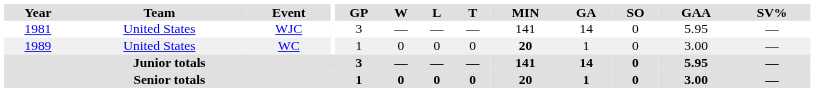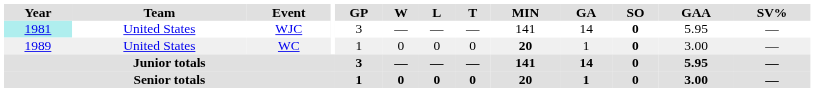(38, 29) no background -> (38, 29) paleturquoise background
(635, 29) normal -> (635, 29) bold
(635, 46) normal -> (635, 46) bold
